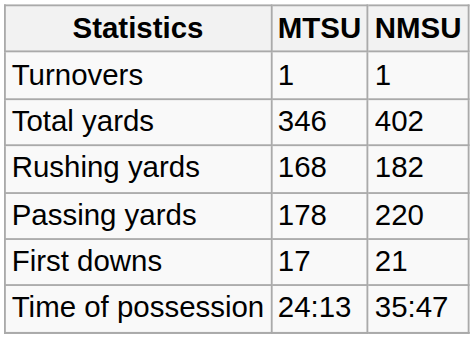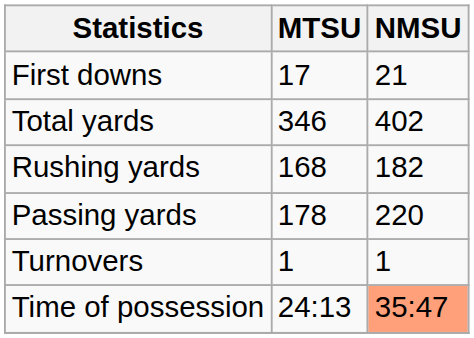rows swapped: (87, 261) <-> (77, 74)
(412, 308) no background -> (412, 308) lightsalmon background
